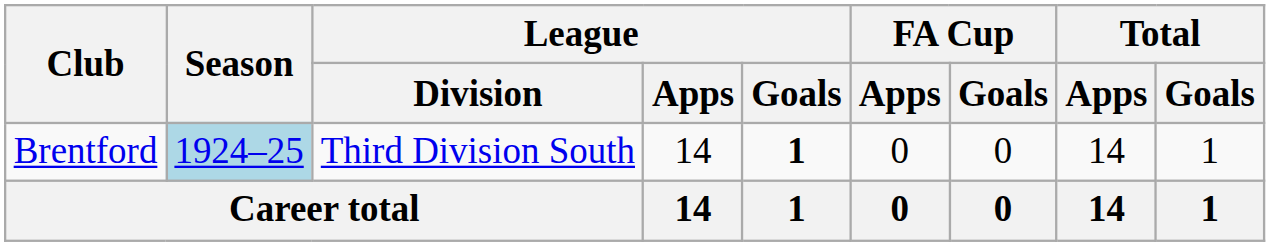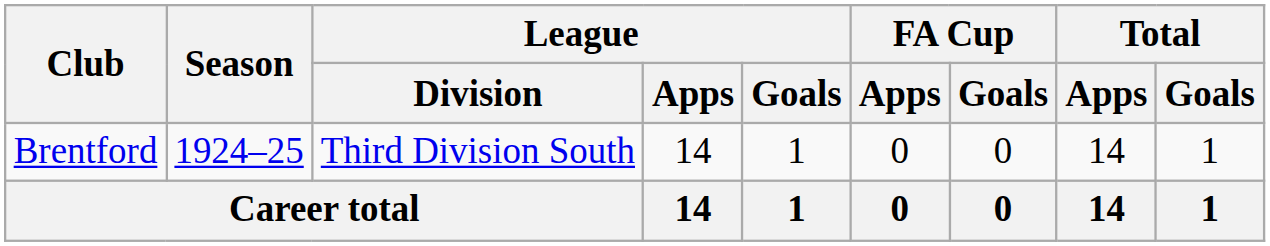(239, 151) lightblue background -> (239, 151) no background
(796, 151) bold -> (796, 151) normal
